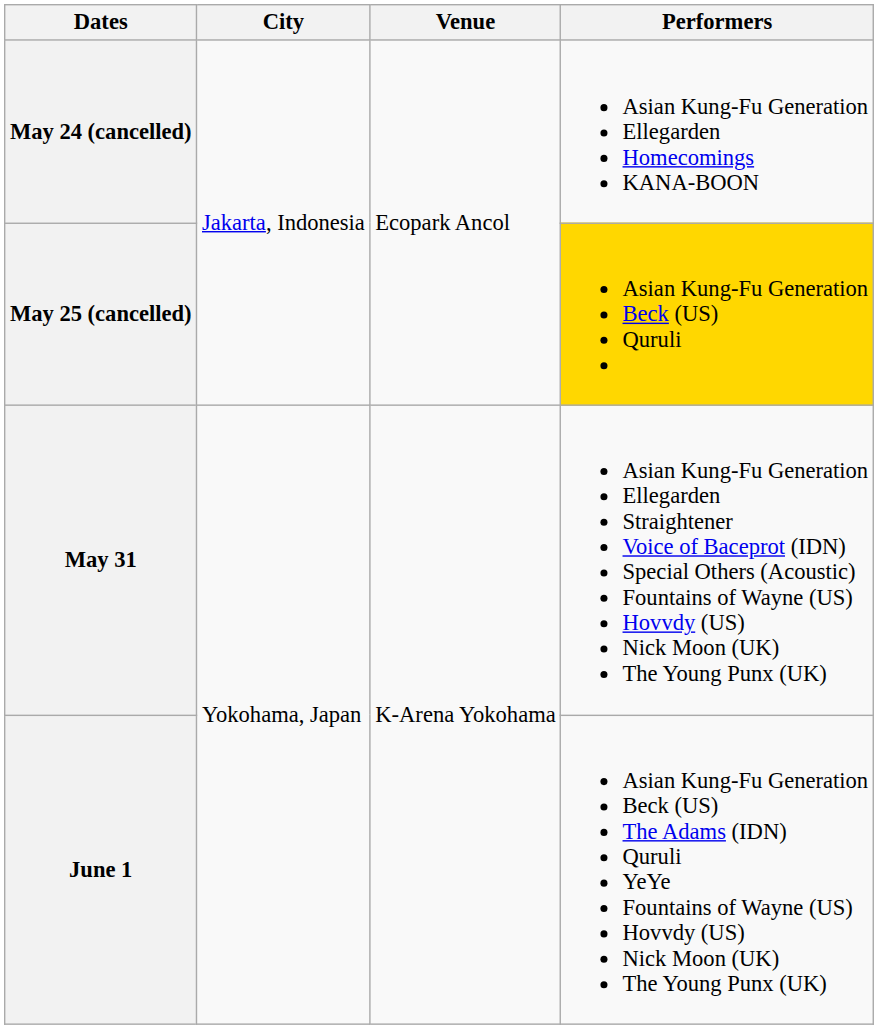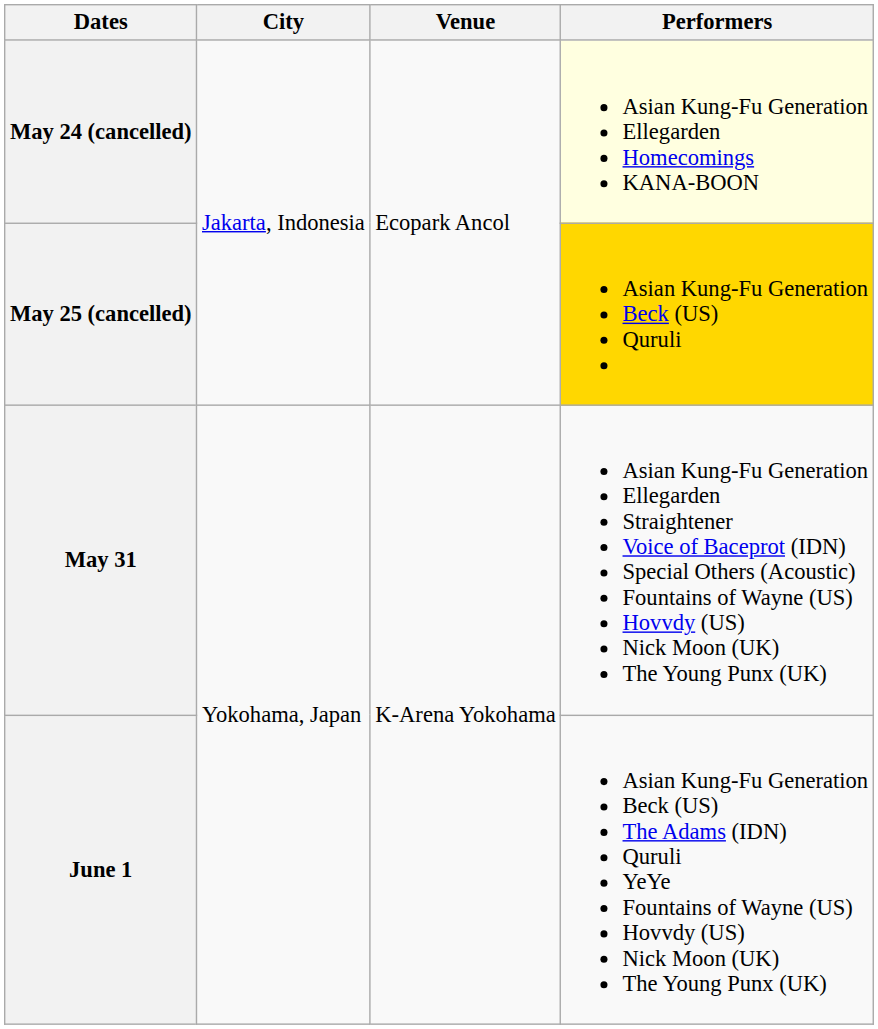(717, 144) no background -> (717, 144) lightyellow background
